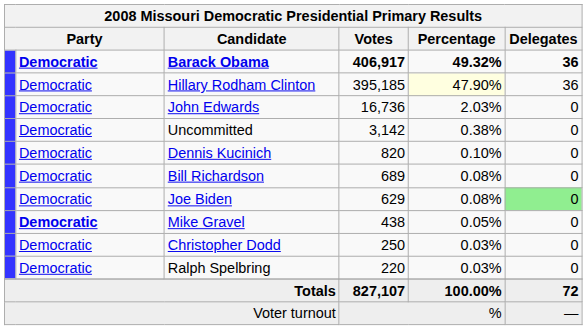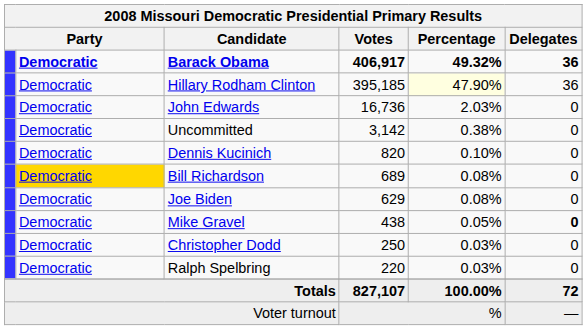(55, 176) no background -> (55, 176) gold background
(575, 199) lightgreen background -> (575, 199) no background
(58, 222) bold -> (55, 222) normal
(575, 222) normal -> (575, 222) bold
